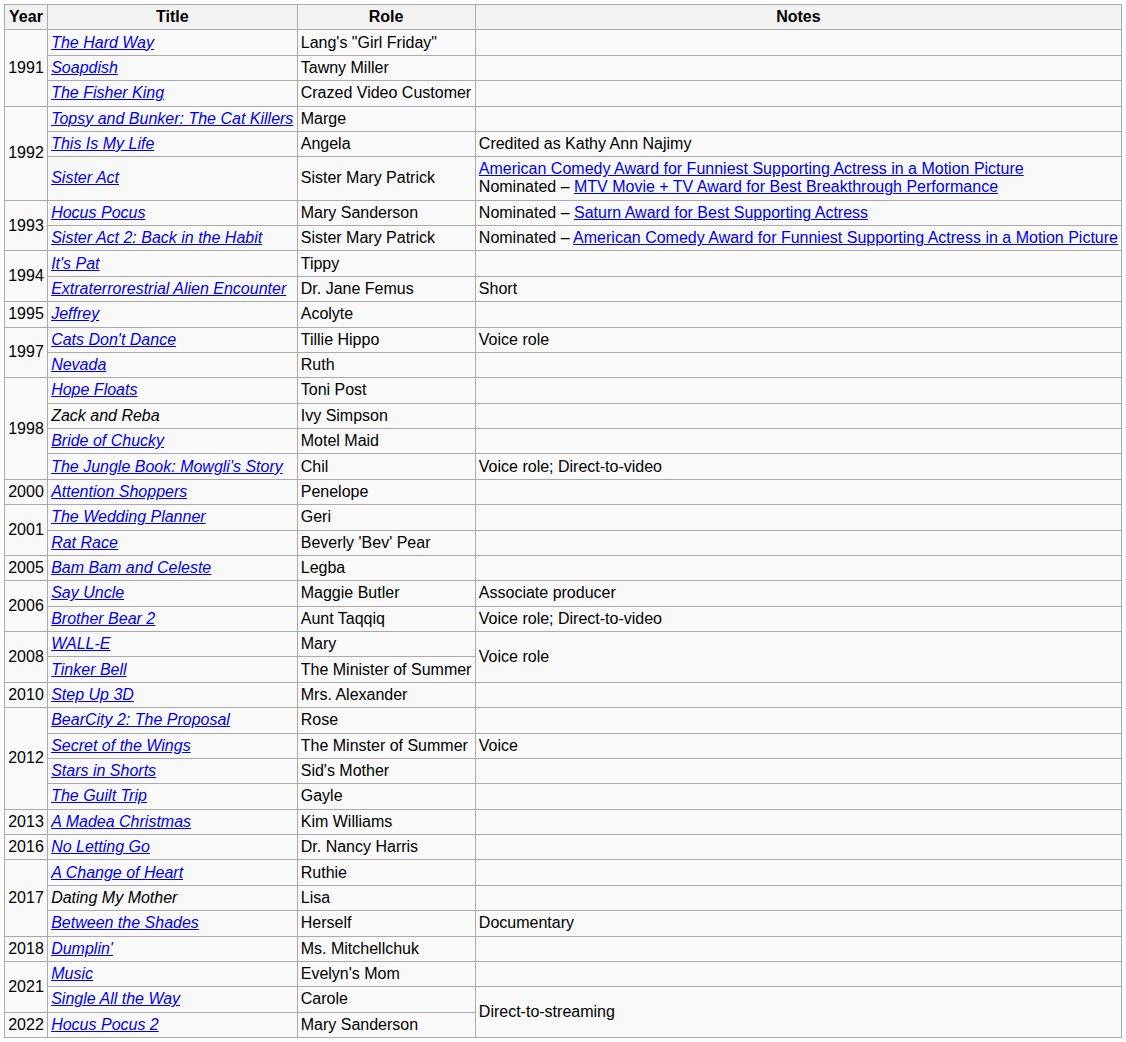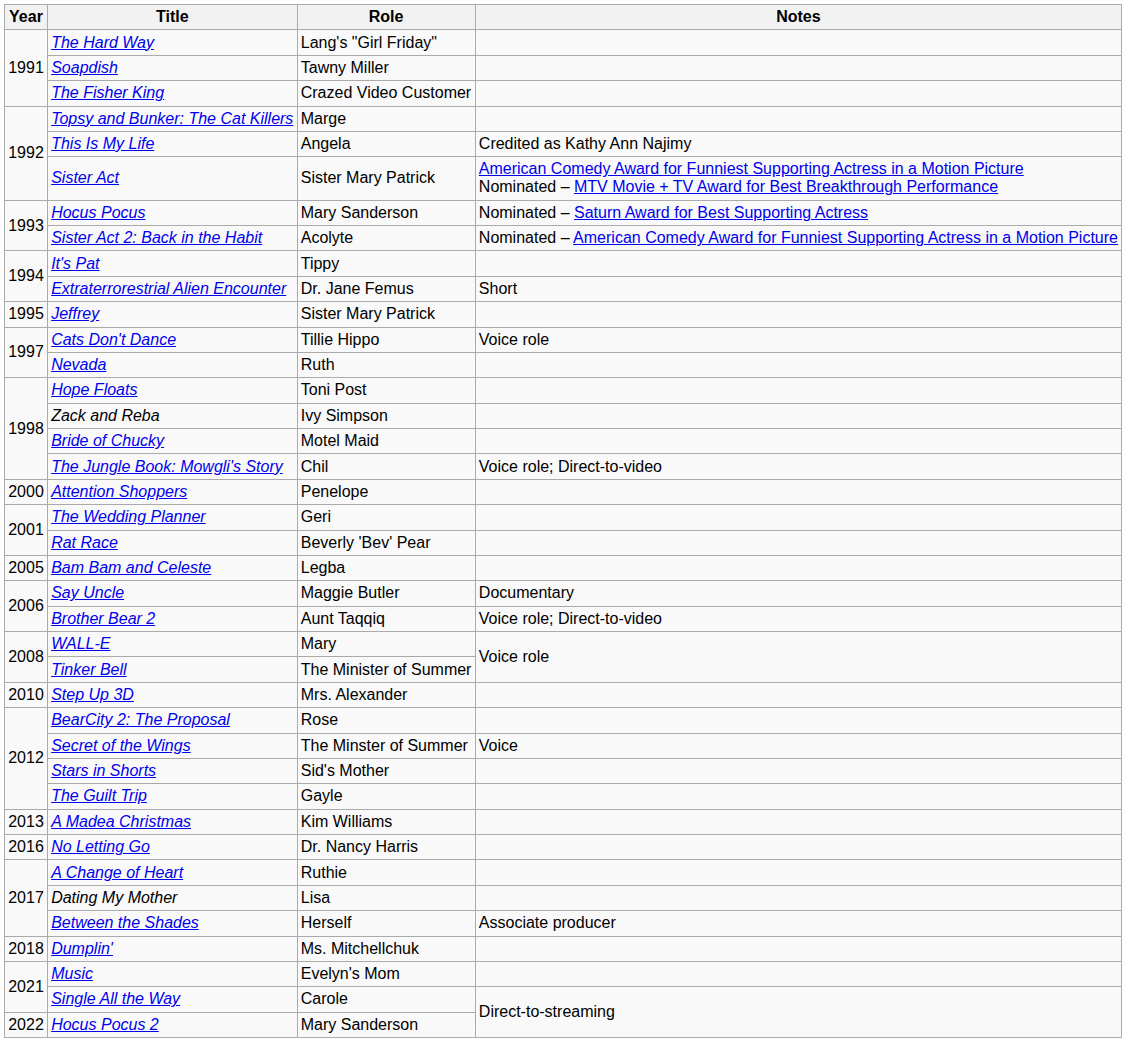(368, 238) Sister Mary Patrick -> (327, 238) Acolyte
(327, 314) Acolyte -> (368, 314) Sister Mary Patrick
(547, 593) Associate producer -> (526, 593) Documentary
(526, 923) Documentary -> (547, 923) Associate producer
